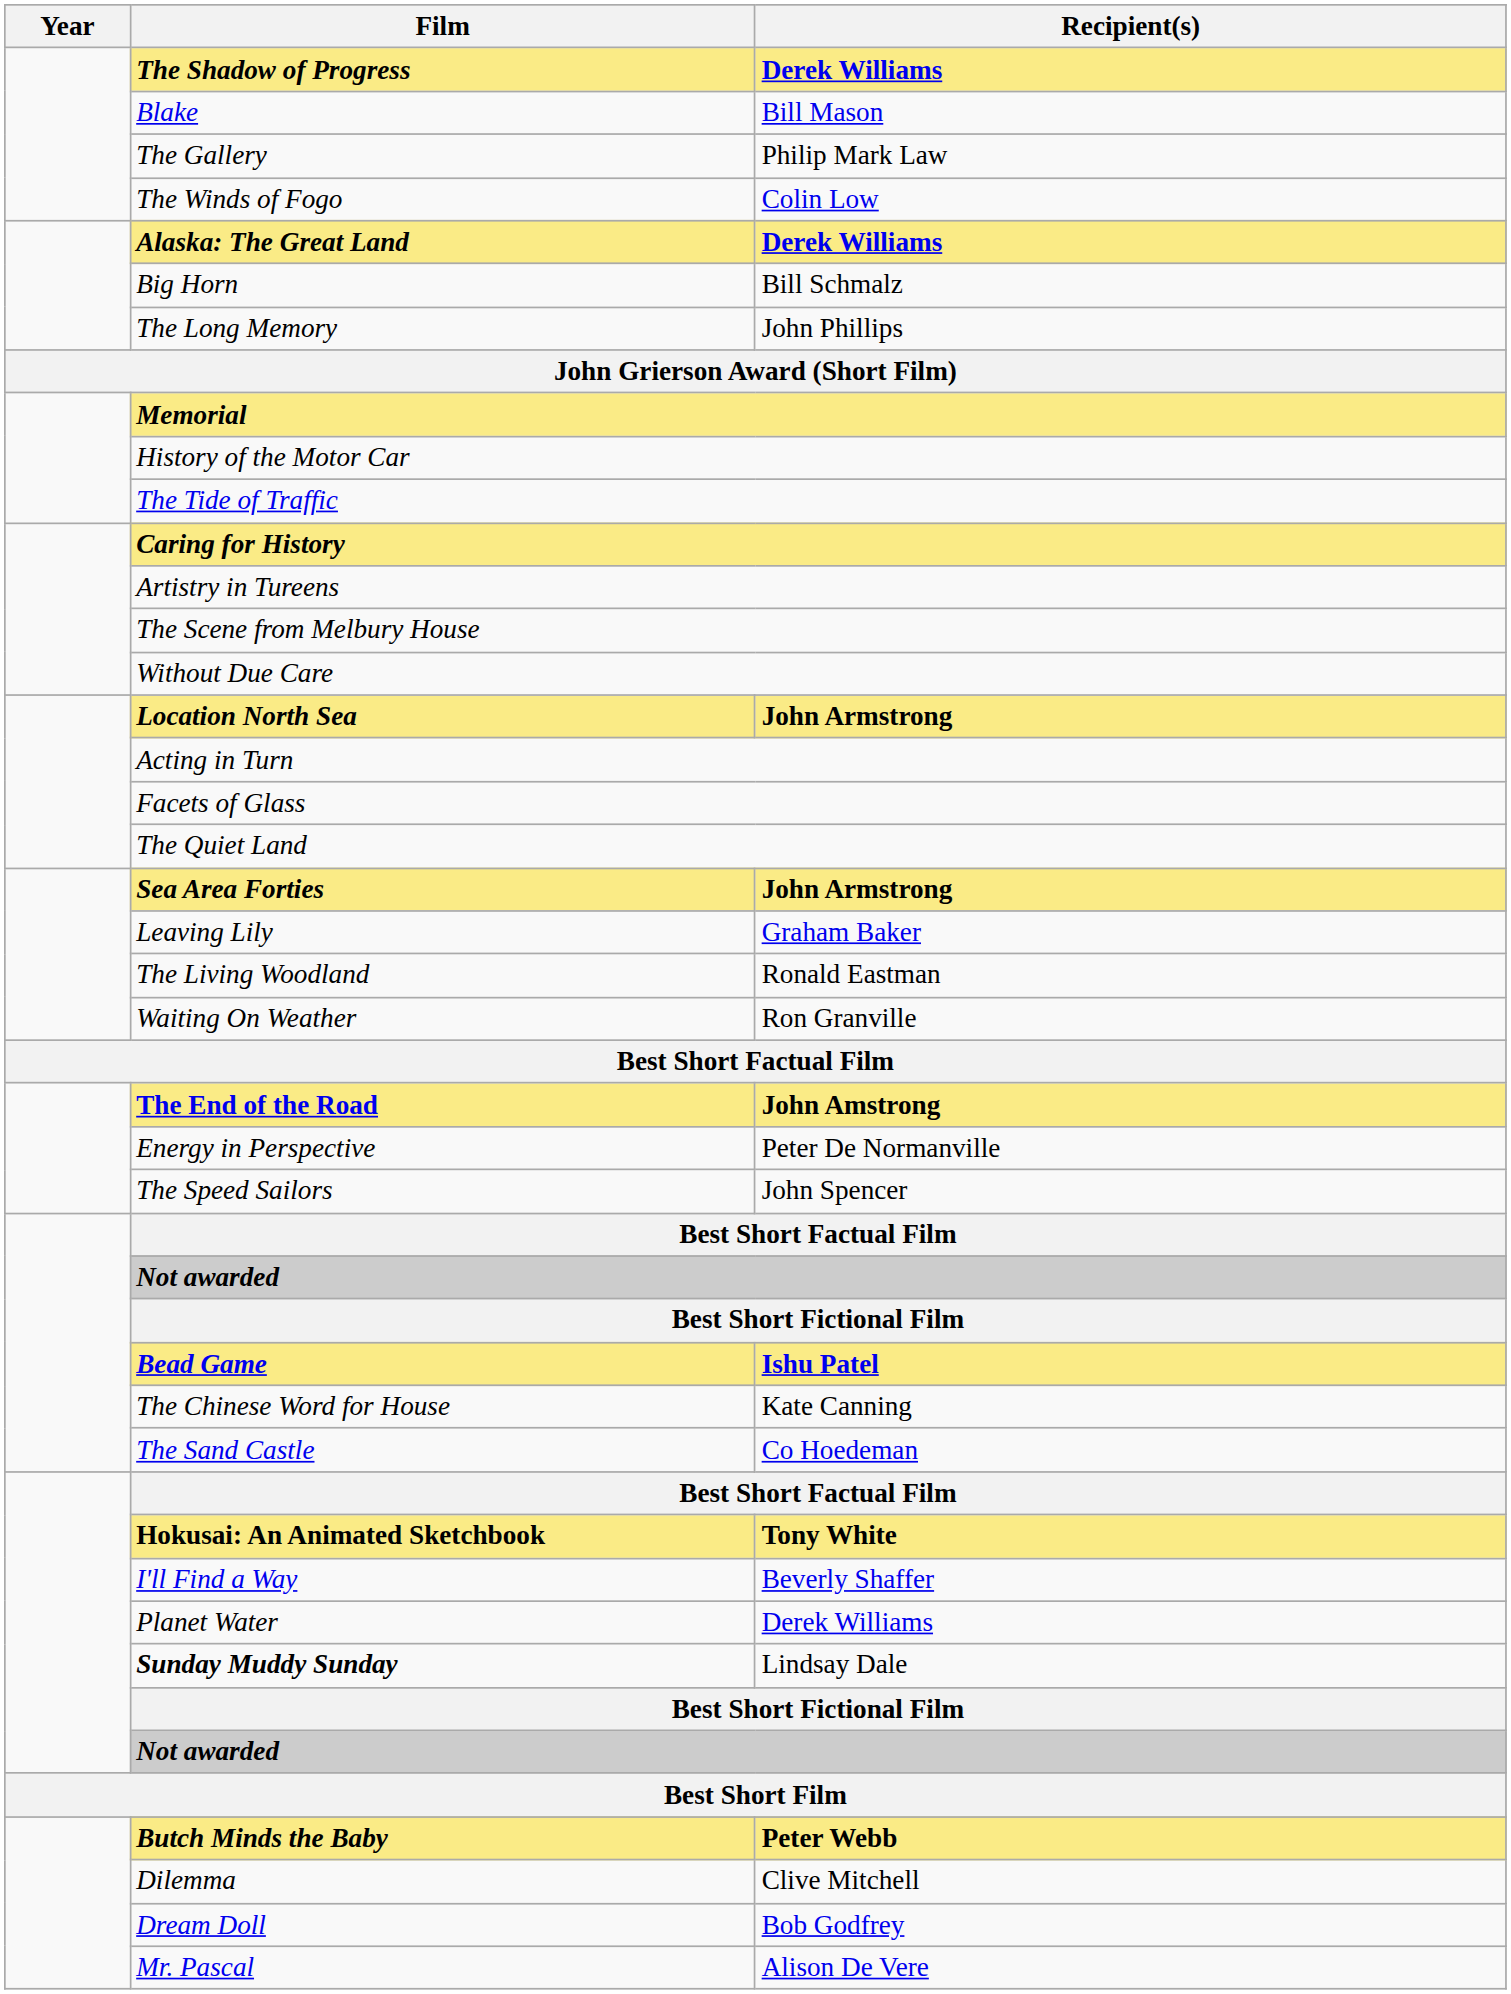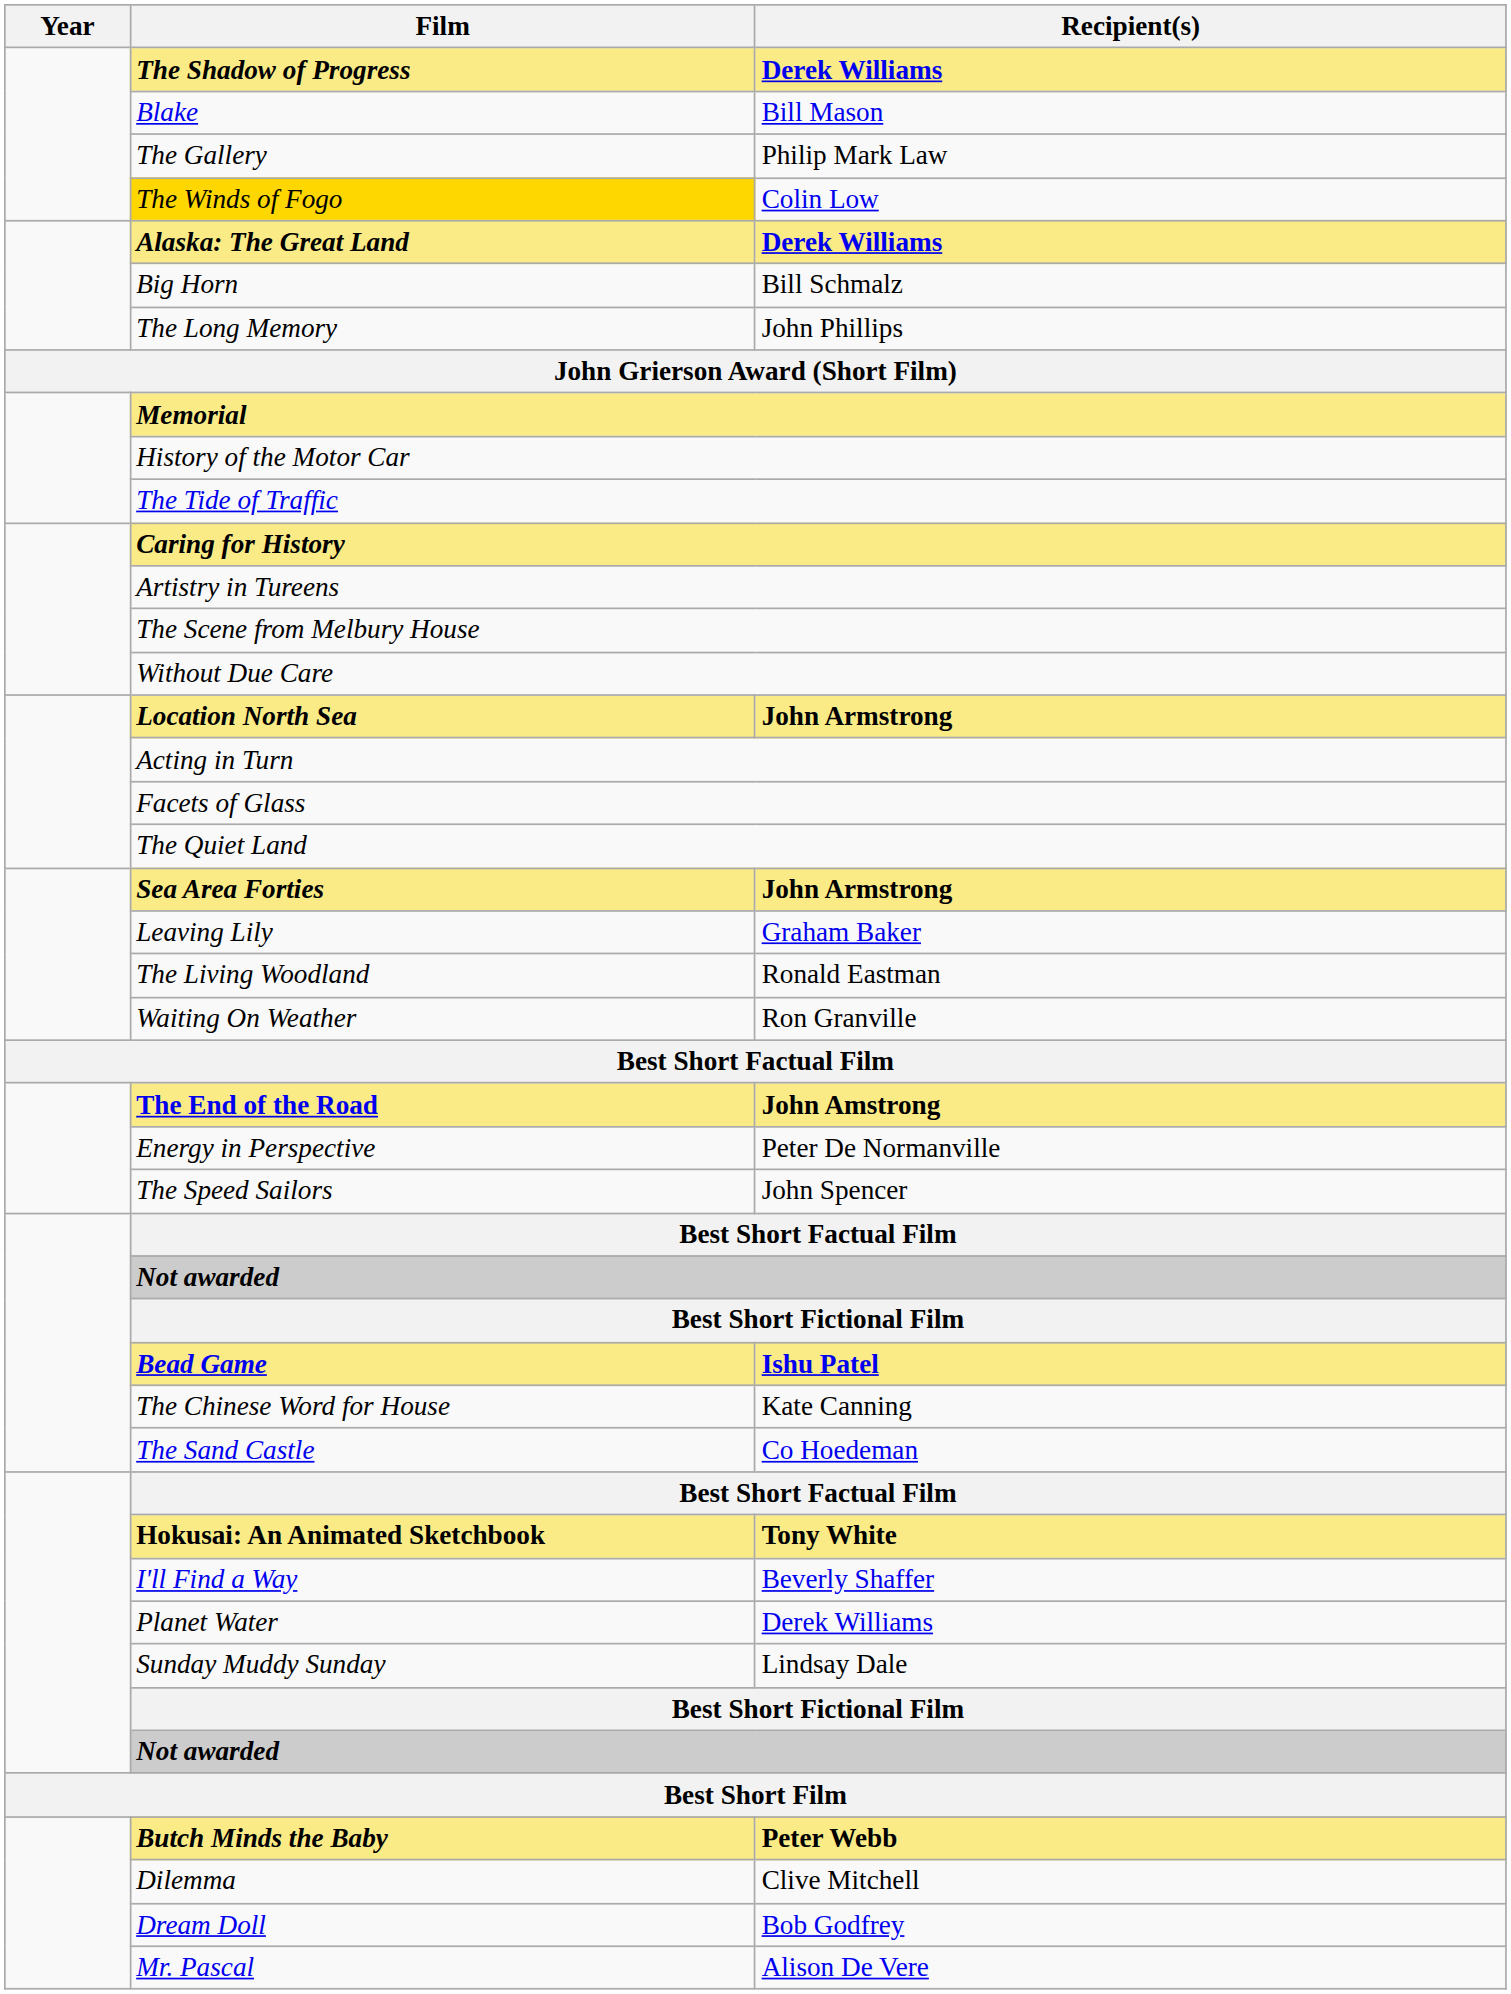(239, 198) no background -> (239, 198) gold background
(267, 1665) bold -> (261, 1665) normal
